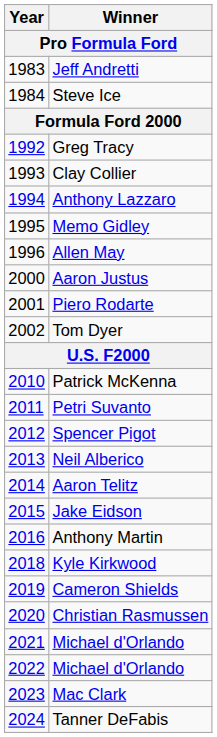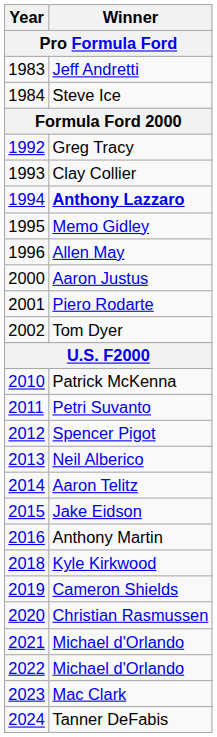(114, 200) normal -> (119, 200) bold
